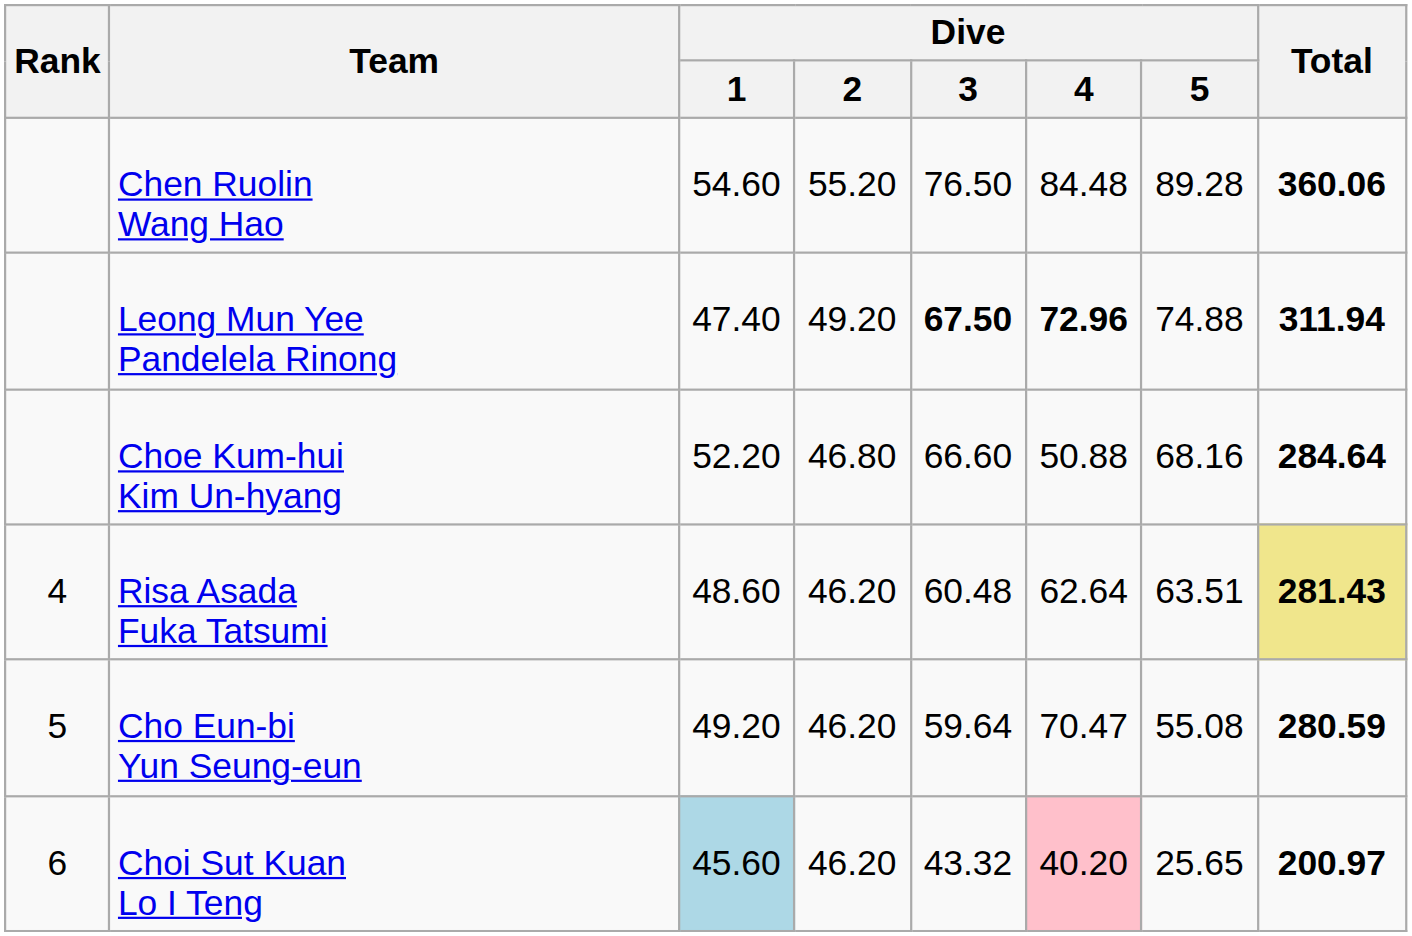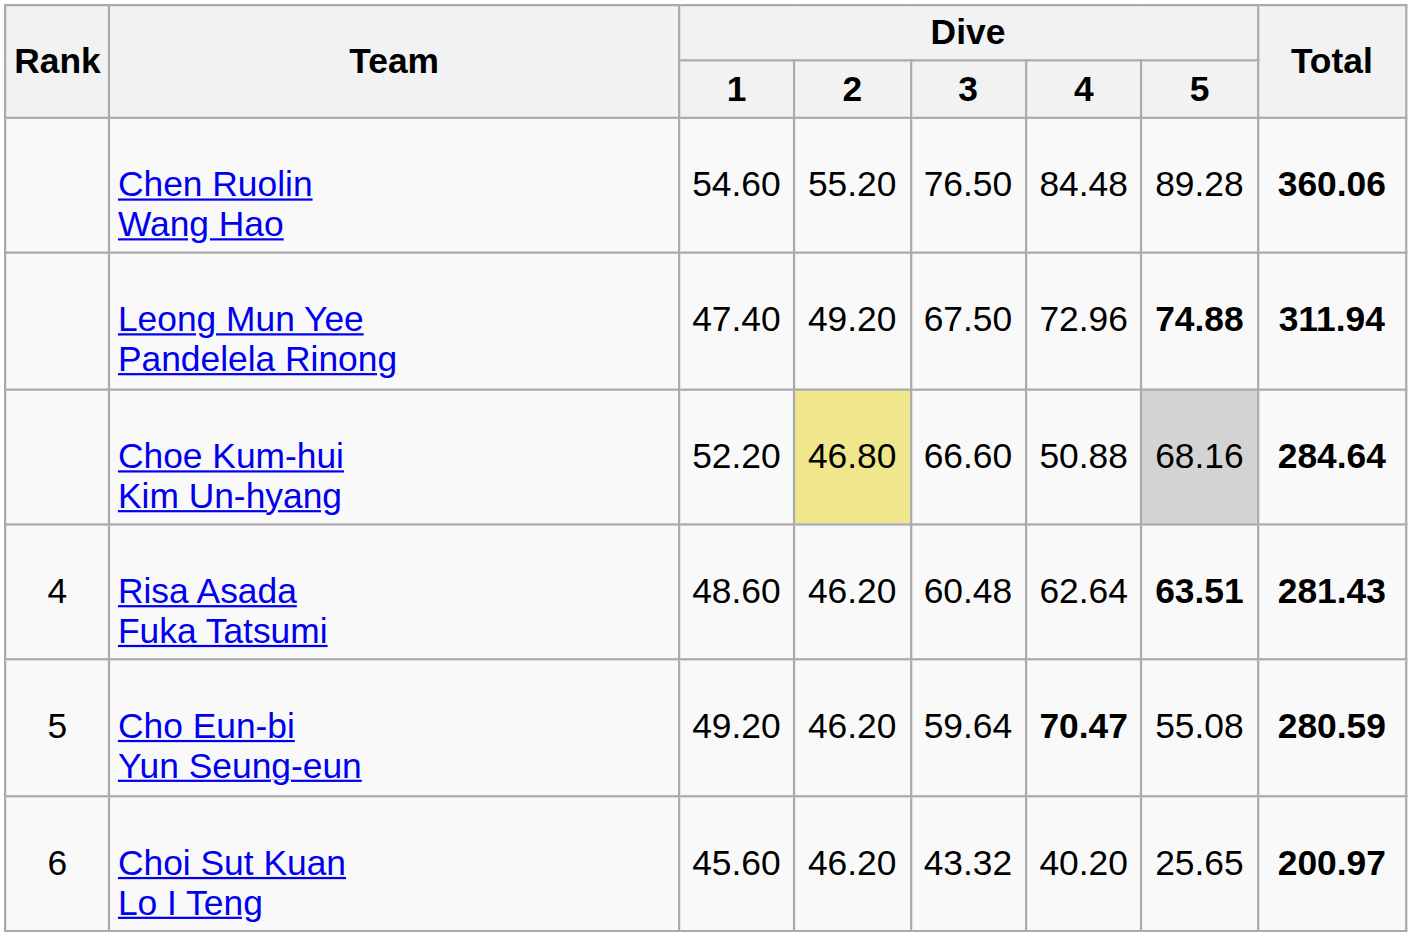(968, 320) bold -> (968, 320) normal
(1084, 320) bold -> (1084, 320) normal
(1199, 320) normal -> (1199, 320) bold
(852, 455) no background -> (852, 455) khaki background
(1199, 455) no background -> (1199, 455) lightgrey background
(1199, 591) normal -> (1199, 591) bold
(1332, 591) khaki background -> (1332, 591) no background
(1084, 727) normal -> (1084, 727) bold
(736, 862) lightblue background -> (736, 862) no background
(1084, 862) pink background -> (1084, 862) no background
